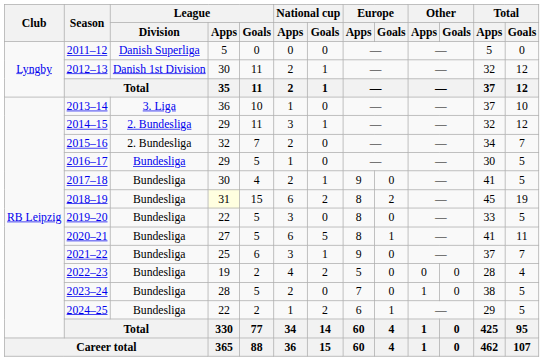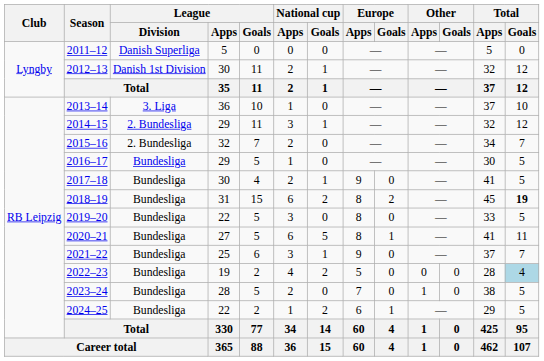(224, 198) lightyellow background -> (224, 198) no background
(522, 198) normal -> (522, 198) bold
(522, 273) no background -> (522, 273) lightblue background
